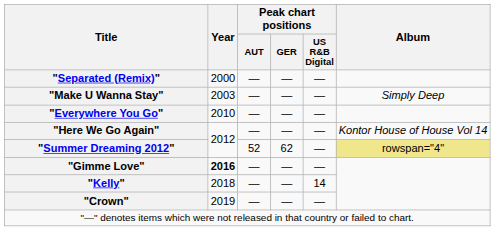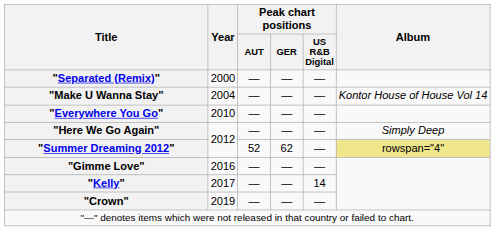(223, 96) 2003 -> (223, 96) 2004
(413, 96) Simply Deep -> (413, 96) Kontor House of House Vol 14
(413, 131) Kontor House of House Vol 14 -> (413, 131) Simply Deep
(223, 166) bold -> (223, 166) normal
(223, 183) 2018 -> (223, 183) 2017
